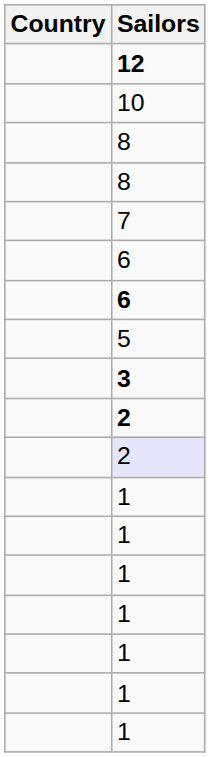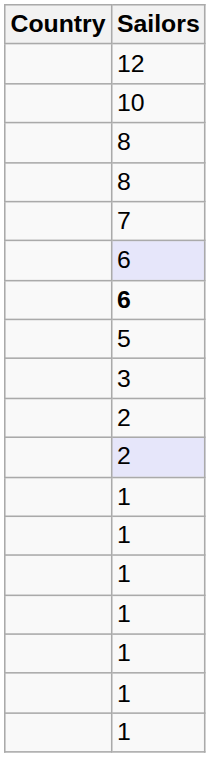(131, 63) bold -> (131, 63) normal
(124, 260) no background -> (124, 260) lavender background
(124, 378) bold -> (124, 378) normal
(124, 417) bold -> (124, 417) normal
